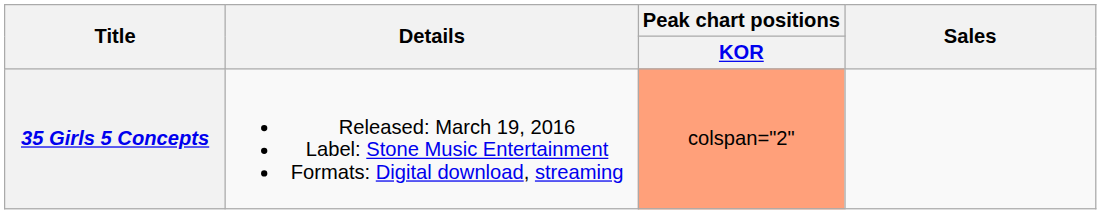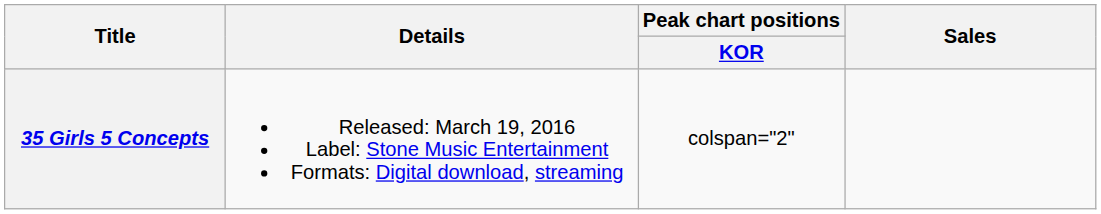(741, 138) lightsalmon background -> (741, 138) no background
